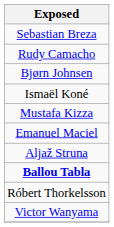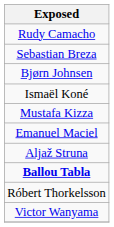(57, 34) Sebastian Breza -> (57, 34) Rudy Camacho
(57, 53) Rudy Camacho -> (57, 53) Sebastian Breza
